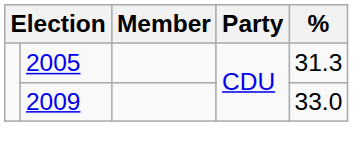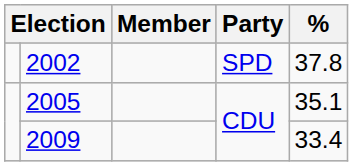+ row: (53, 62)
(318, 62) 31.3 -> (318, 101) 35.1
(318, 101) 33.0 -> (318, 140) 33.4
